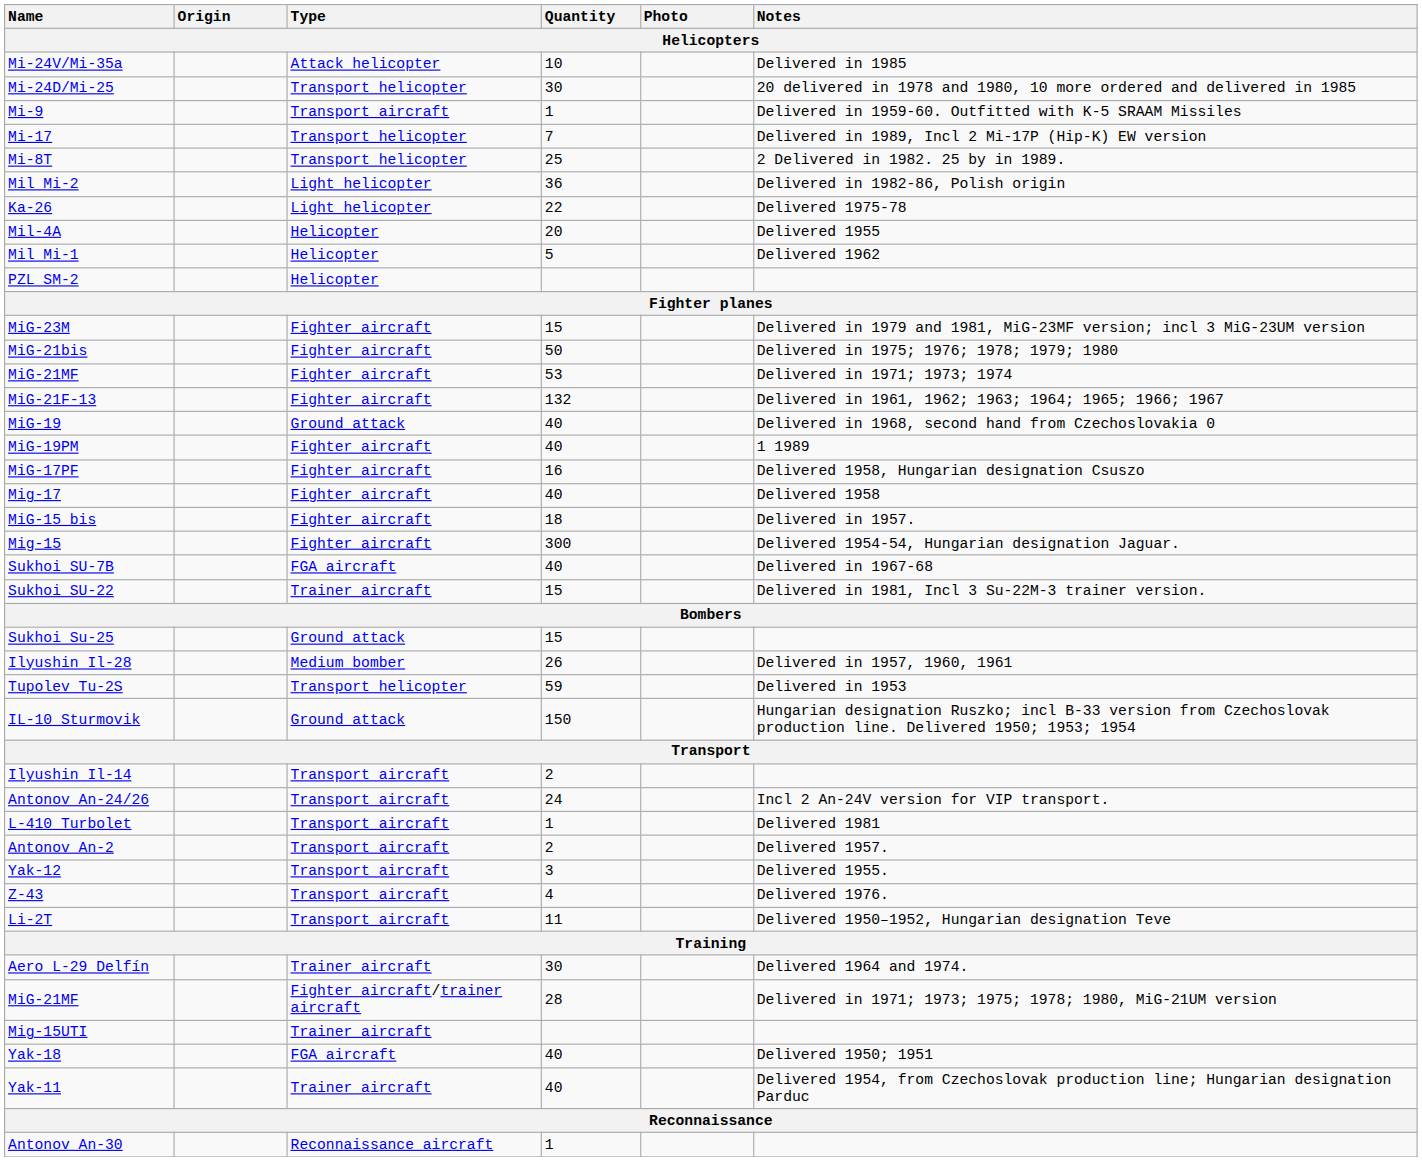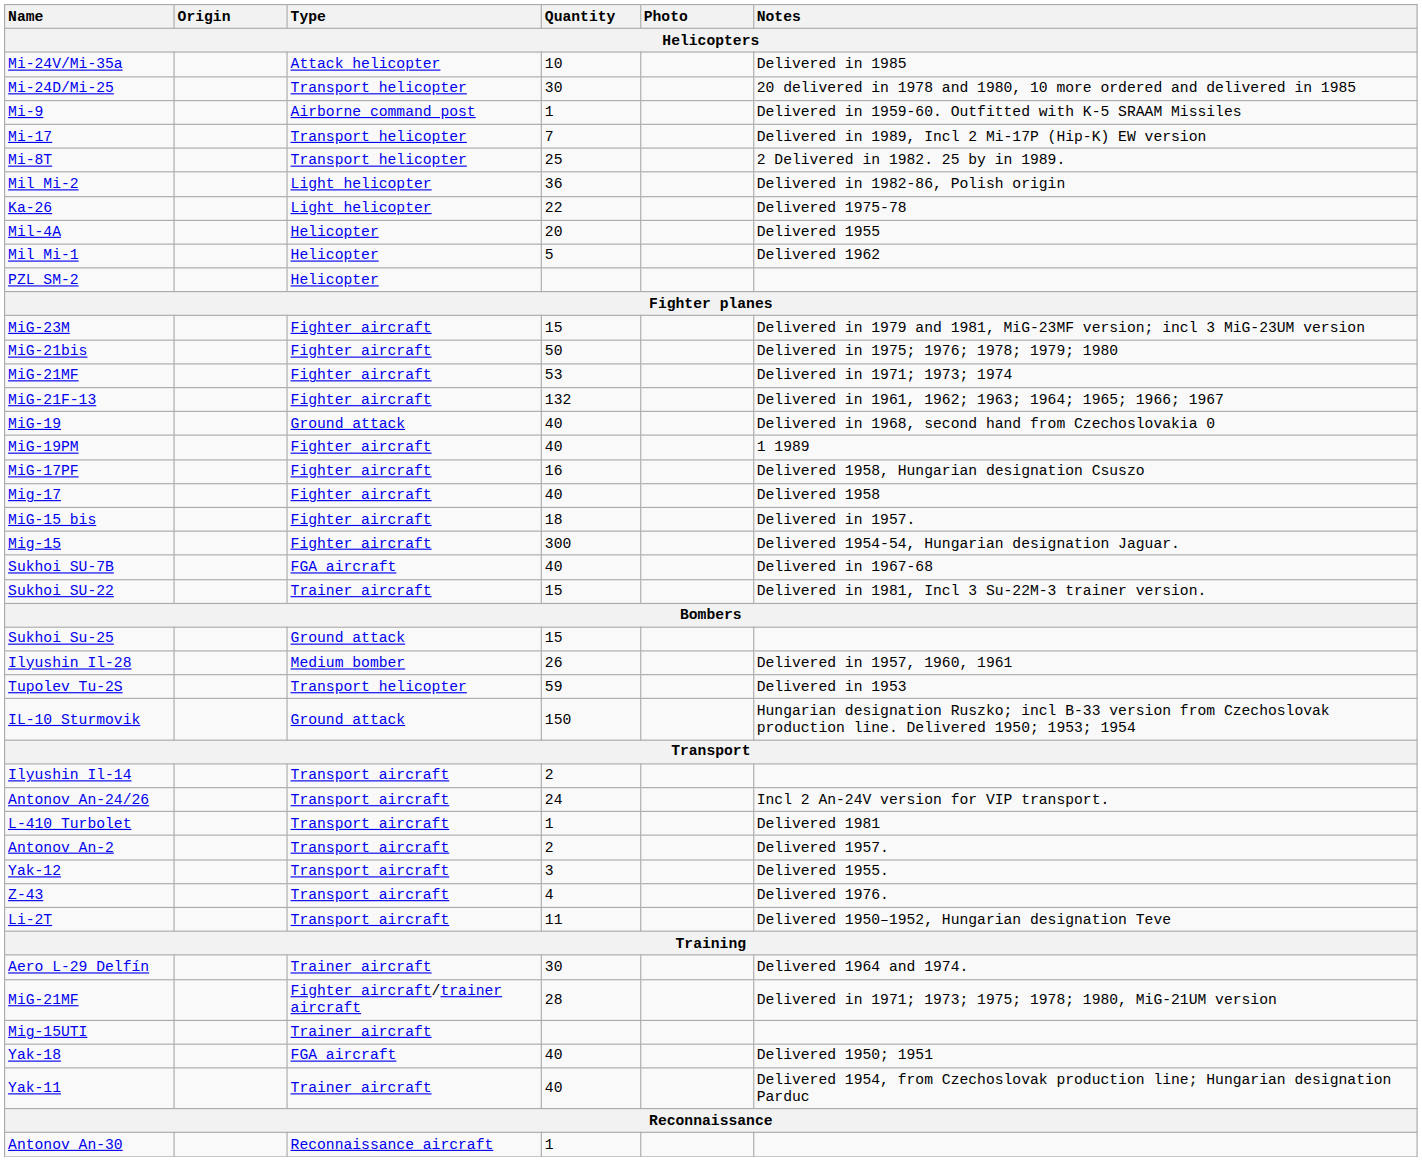(370, 112) Transport aircraft -> (383, 112) Airborne command post
